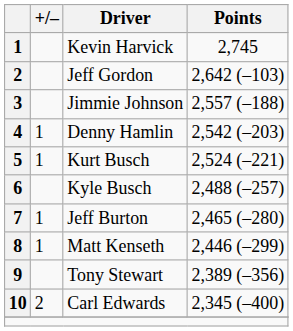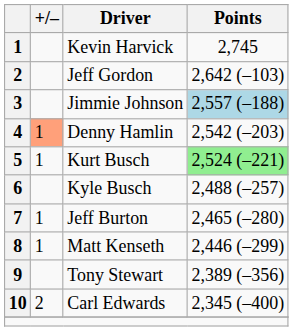(238, 103) no background -> (238, 103) lightblue background
(39, 132) no background -> (39, 132) lightsalmon background
(238, 160) no background -> (238, 160) lightgreen background
